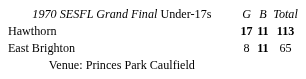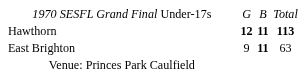(247, 31) 17 -> (247, 31) 12
(247, 48) 8 -> (247, 48) 9
(286, 48) 65 -> (286, 48) 63
